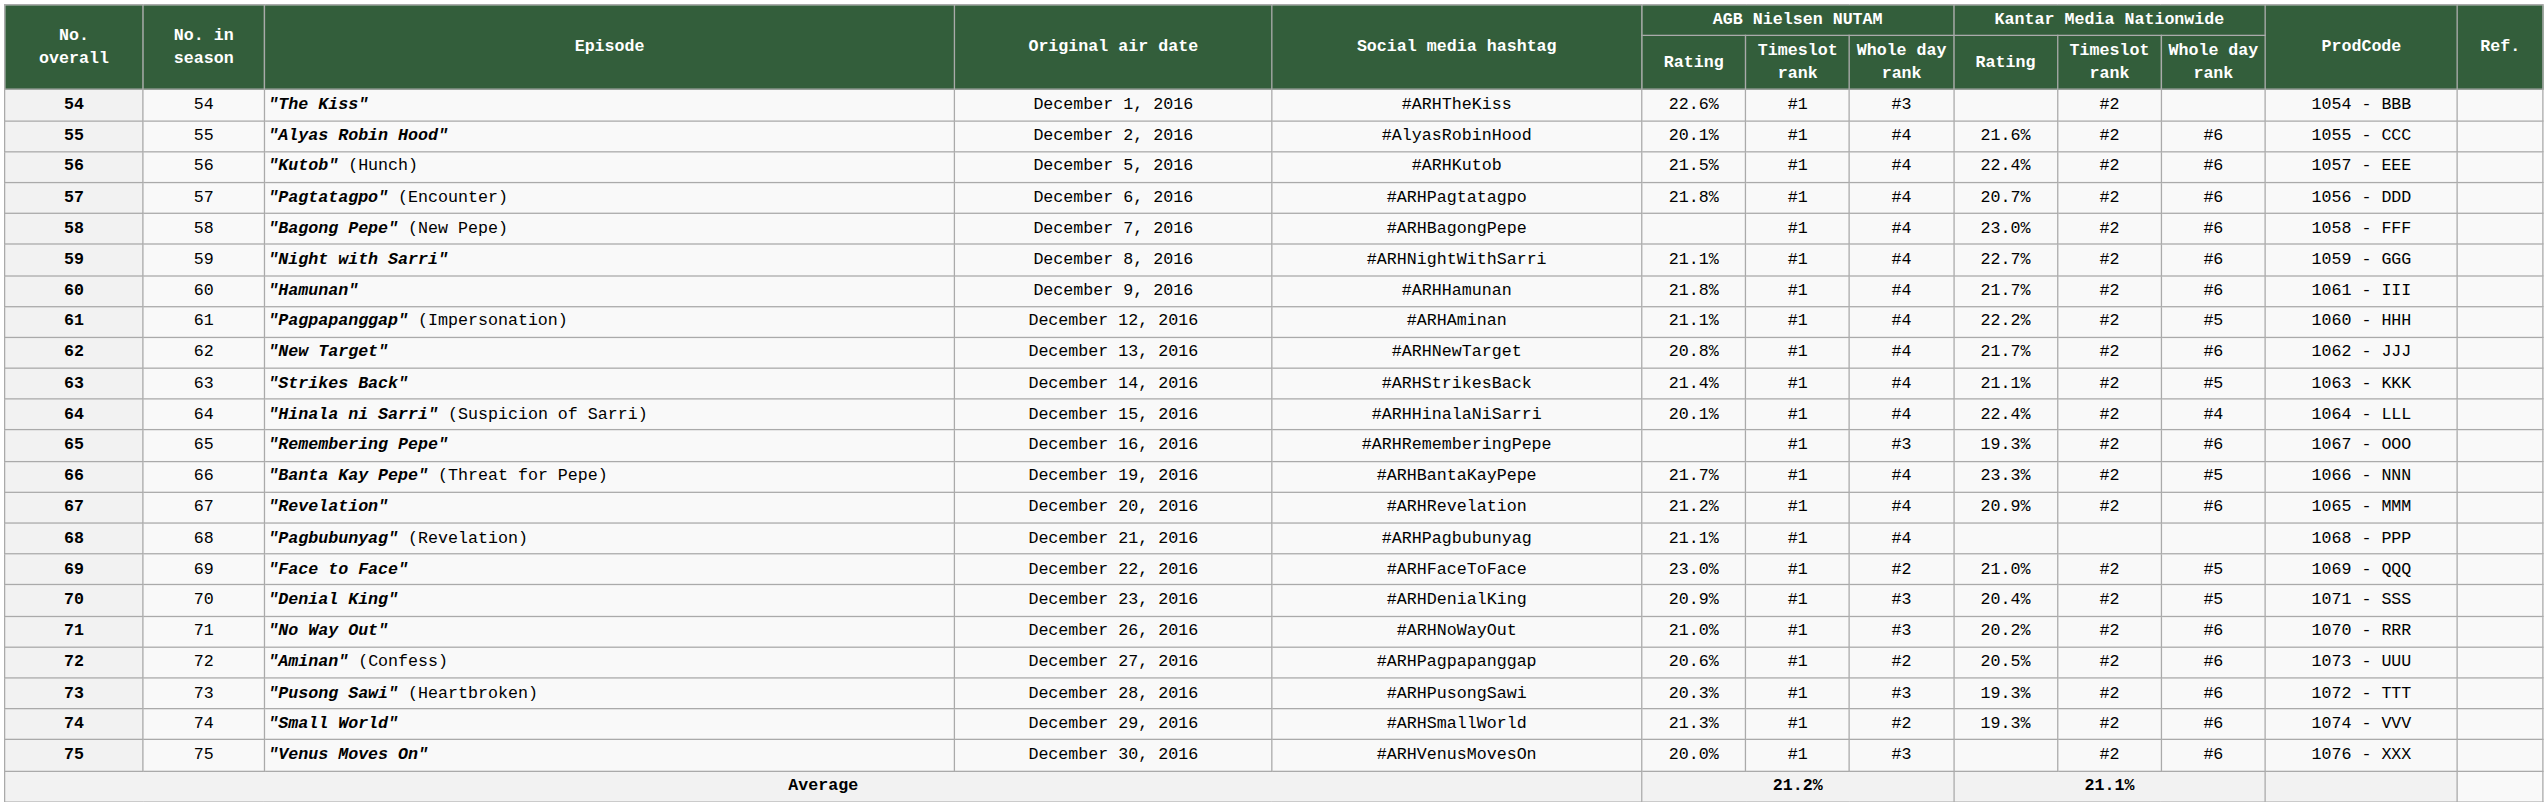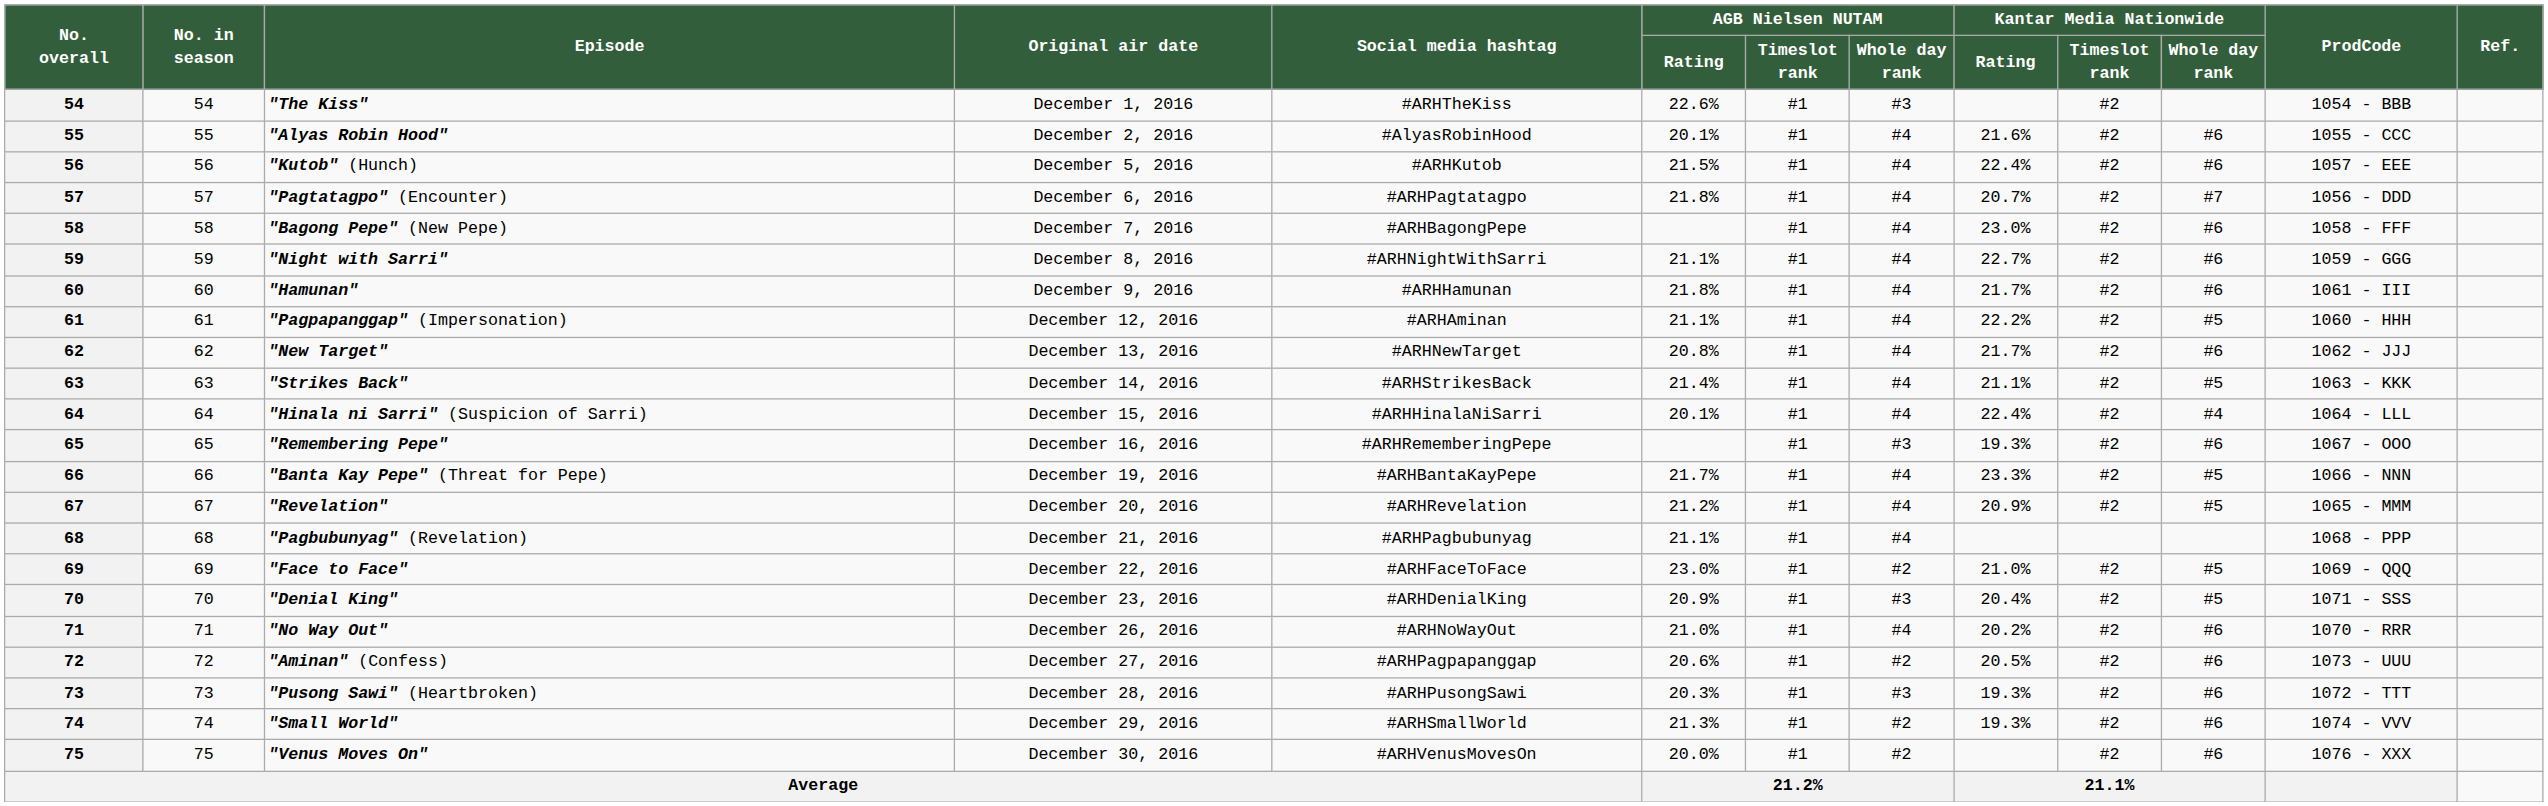(2213, 197) #6 -> (2213, 197) #7
(2213, 507) #6 -> (2213, 507) #5
(1902, 631) #3 -> (1902, 631) #4
(1902, 755) #3 -> (1902, 755) #2
